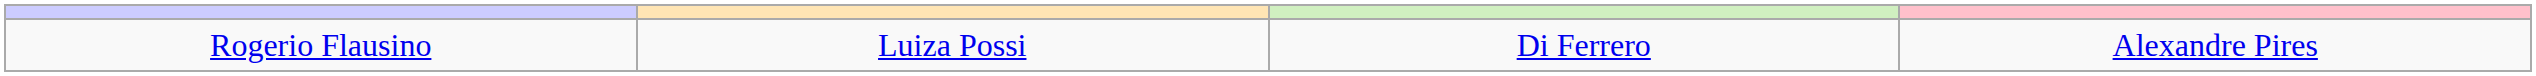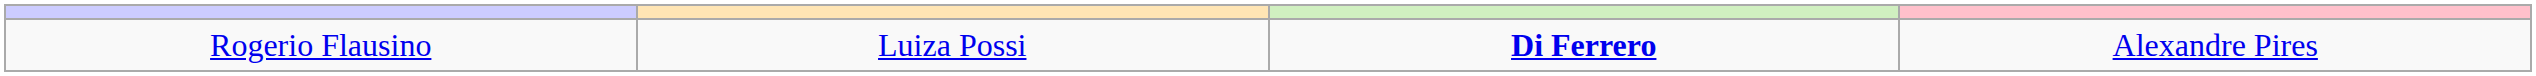(1584, 44) normal -> (1584, 44) bold
